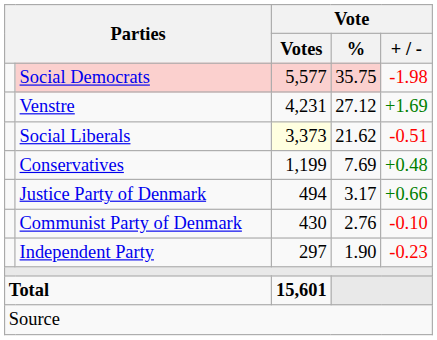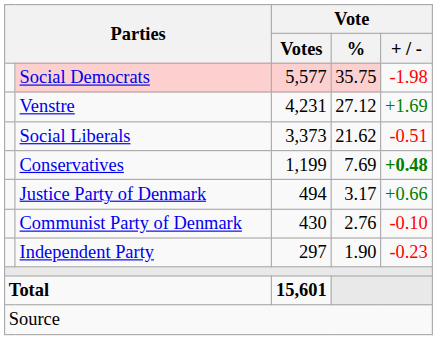(306, 135) lightyellow background -> (306, 135) no background
(406, 164) normal -> (406, 164) bold
